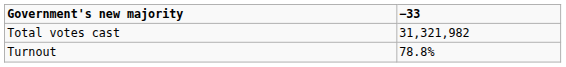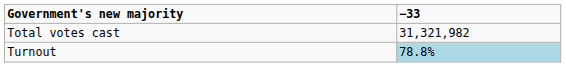(417, 52) no background -> (417, 52) lightblue background
